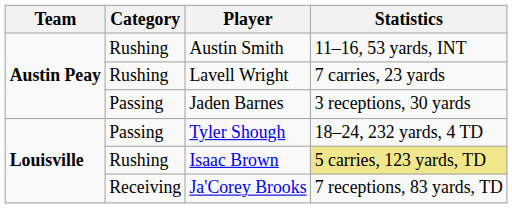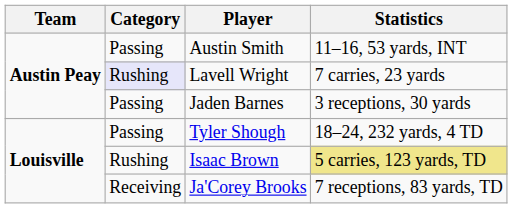(139, 47) Rushing -> (136, 47) Passing
(139, 75) no background -> (139, 75) lavender background
